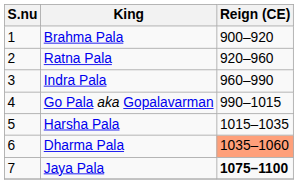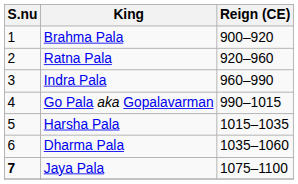(254, 146) lightsalmon background -> (254, 146) no background
(11, 168) normal -> (11, 168) bold
(254, 168) bold -> (254, 168) normal
